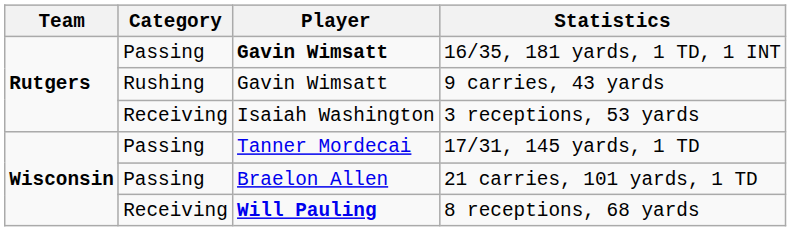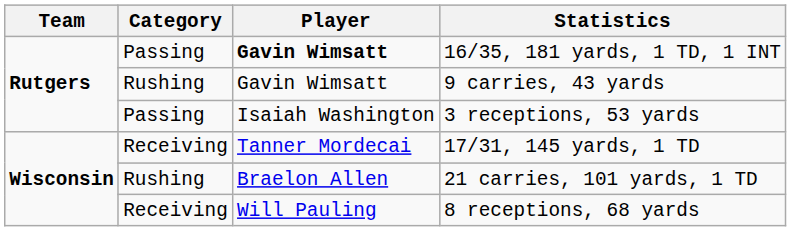(176, 116) Receiving -> (164, 116) Passing
(164, 147) Passing -> (176, 147) Receiving
(164, 179) Passing -> (164, 179) Rushing
(307, 210) bold -> (307, 210) normal
